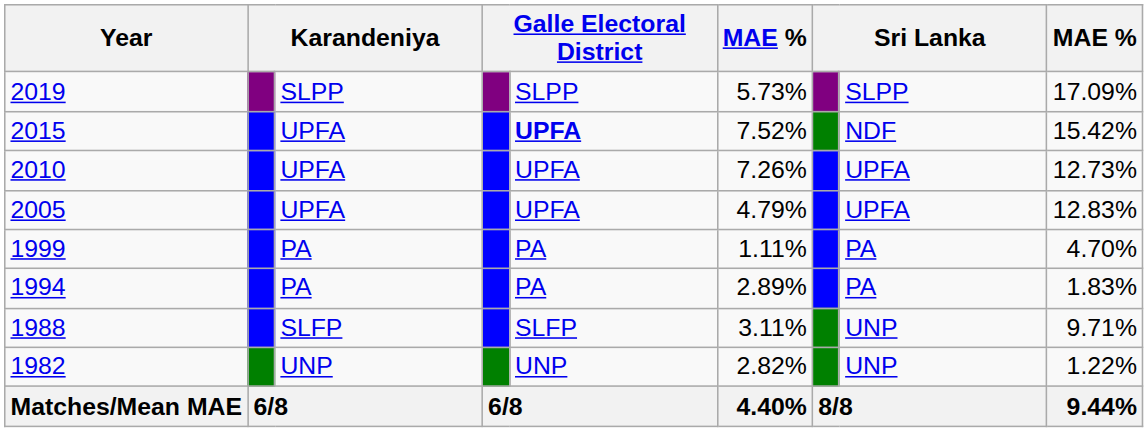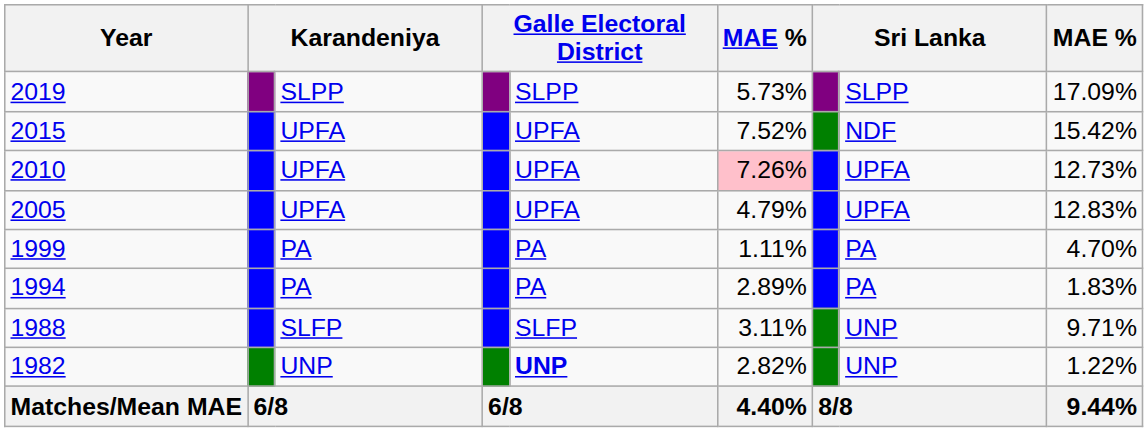(548, 130) bold -> (547, 130) normal
(772, 170) no background -> (772, 170) pink background
(541, 366) normal -> (541, 366) bold
